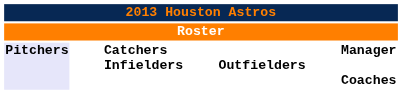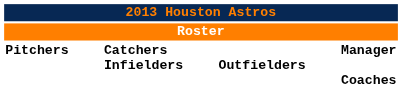(37, 51) lavender background -> (37, 51) no background
